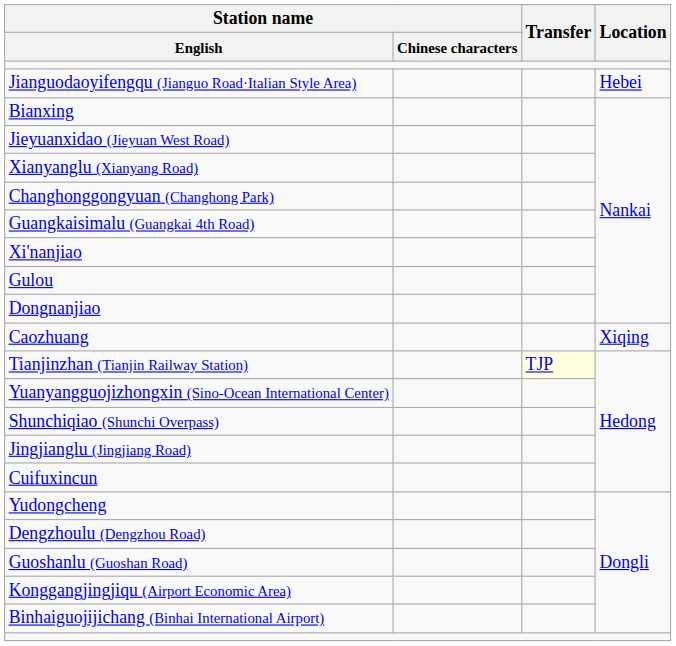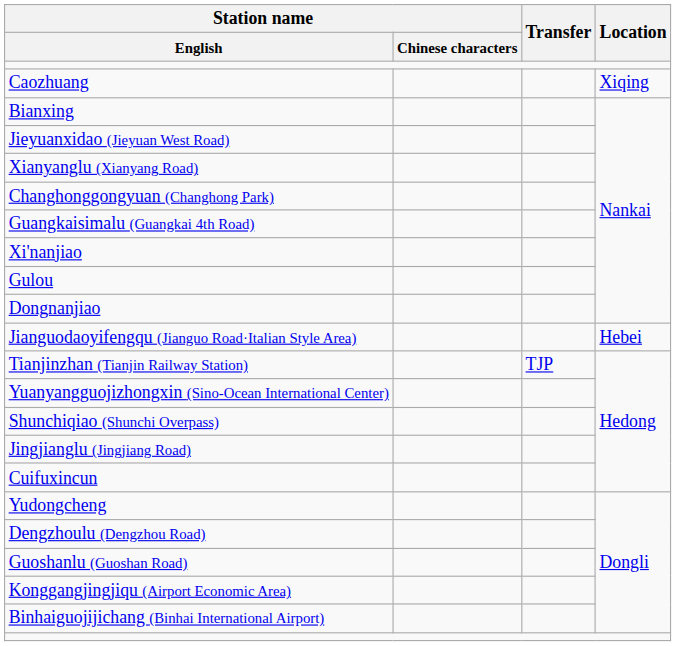rows swapped: (49, 336) <-> (183, 83)
(539, 364) lightyellow background -> (539, 364) no background
